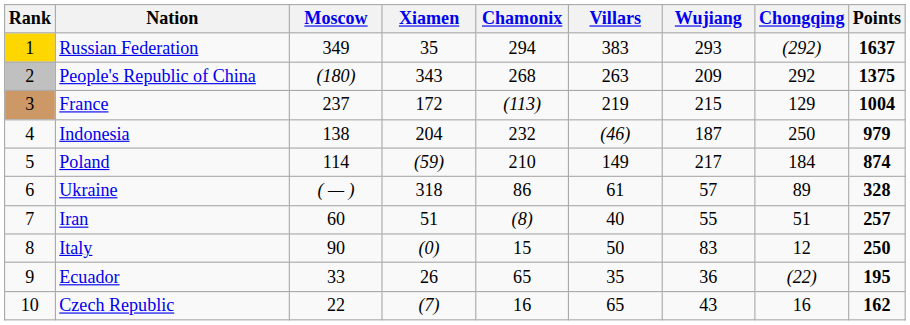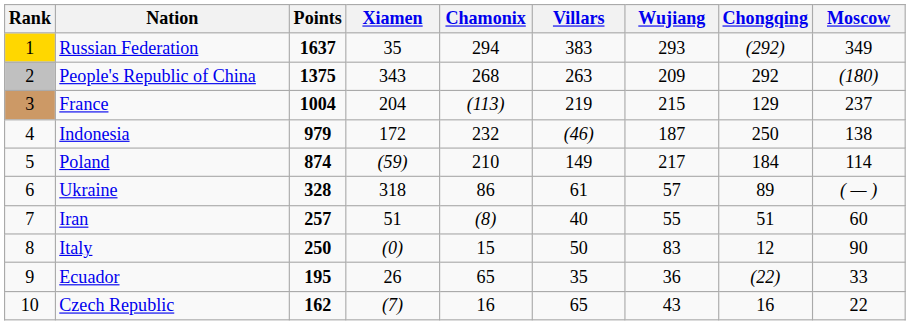columns swapped: (877, 18) <-> (336, 18)
(429, 104) 172 -> (393, 104) 204
(429, 133) 204 -> (393, 133) 172
